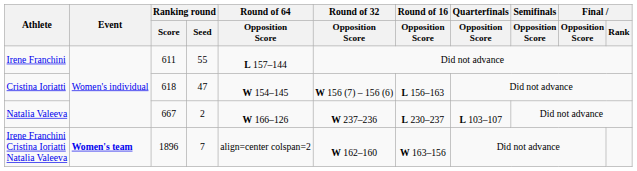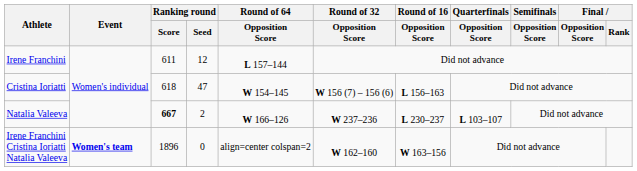(202, 60) 55 -> (202, 60) 12
(169, 114) normal -> (169, 114) bold
(202, 147) 7 -> (202, 147) 0
